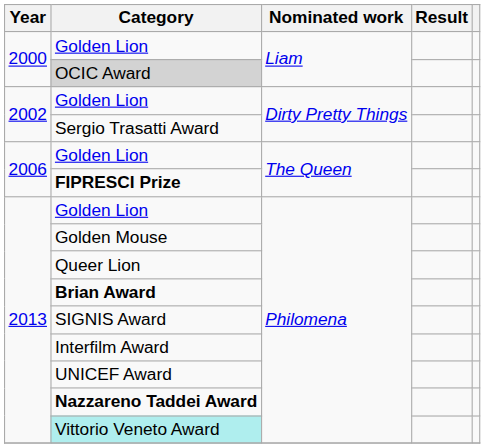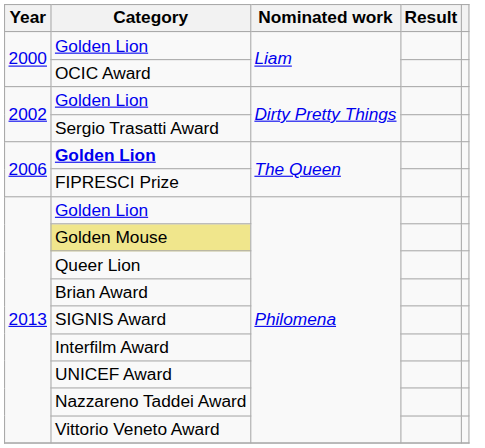(103, 73) lightgrey background -> (103, 73) no background
(102, 155) normal -> (105, 155) bold
(118, 182) bold -> (117, 182) normal
(111, 237) no background -> (111, 237) khaki background
(105, 292) bold -> (101, 292) normal
(156, 401) bold -> (151, 401) normal
(137, 429) paleturquoise background -> (137, 429) no background
